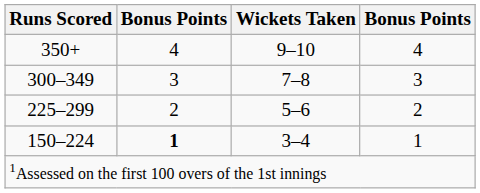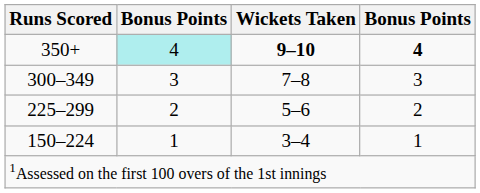(174, 49) no background -> (174, 49) paleturquoise background
(296, 49) normal -> (296, 49) bold
(418, 49) normal -> (418, 49) bold
(174, 140) bold -> (174, 140) normal
